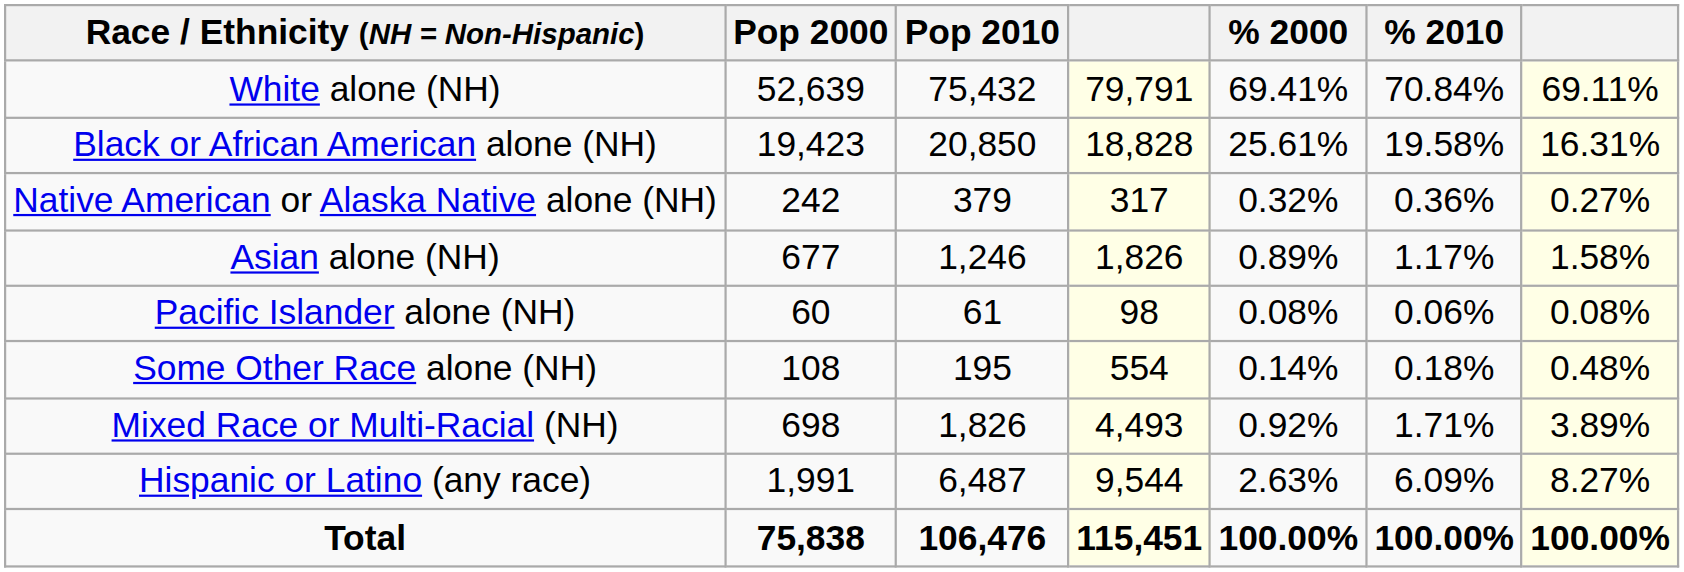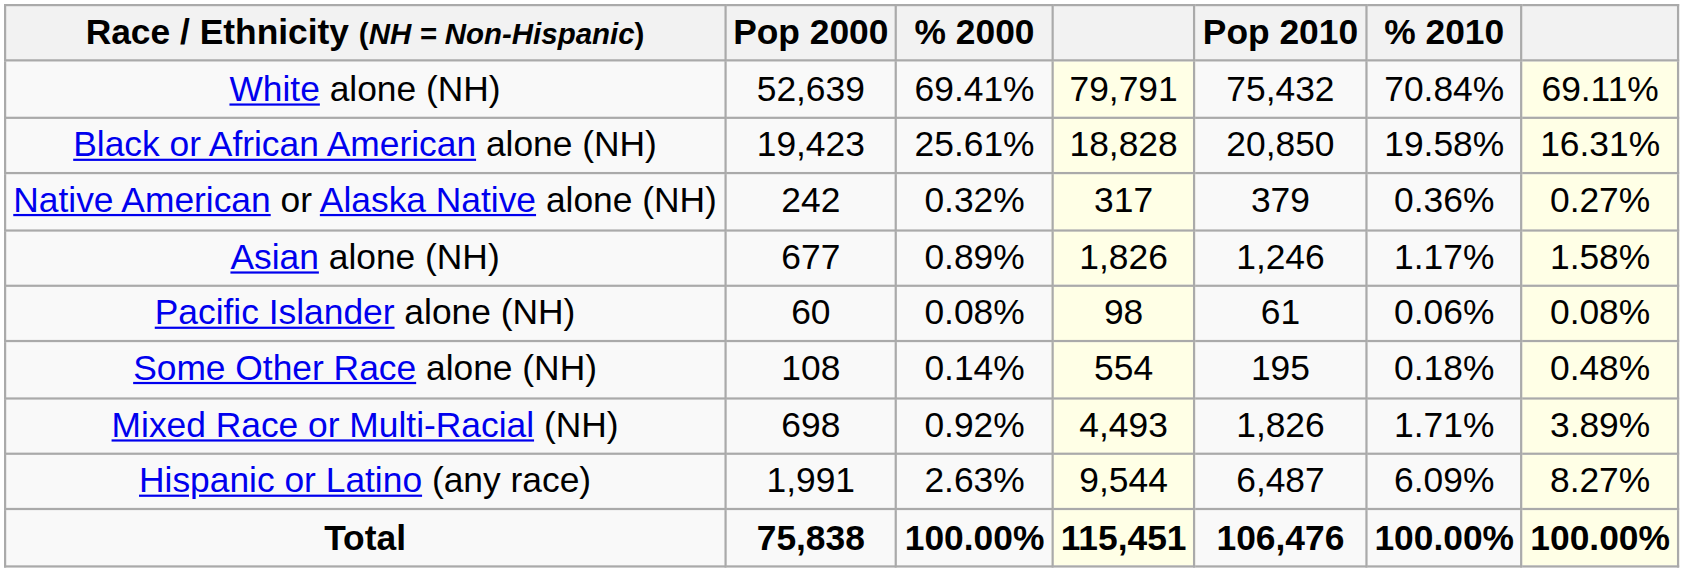columns swapped: (982, 32) <-> (1288, 32)
